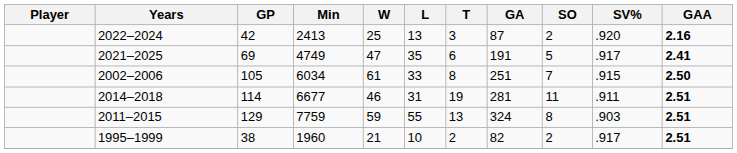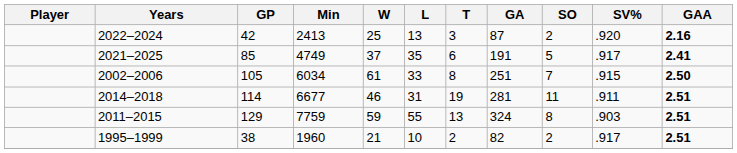(248, 55) 69 -> (248, 55) 85
(374, 55) 47 -> (374, 55) 37
